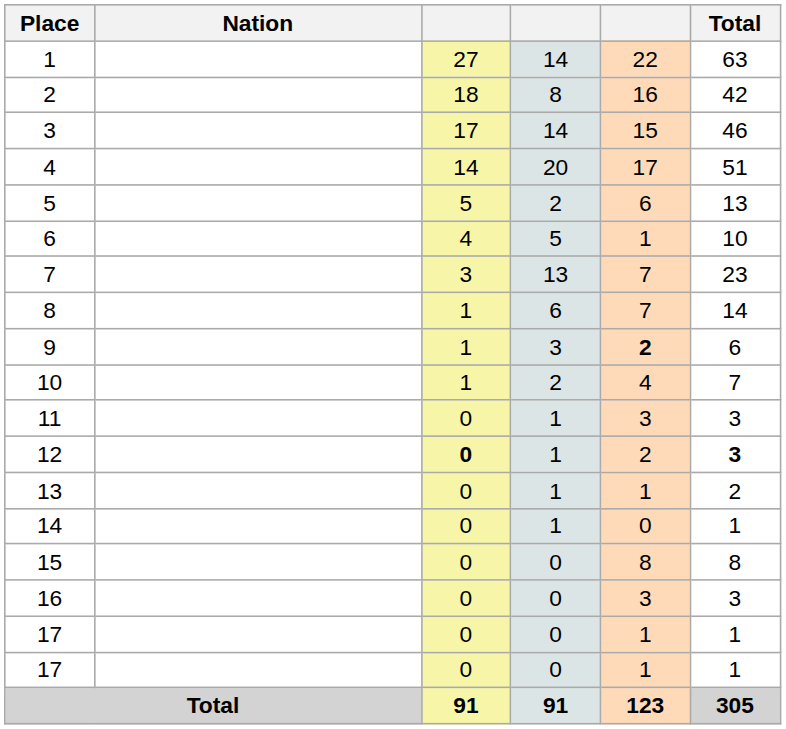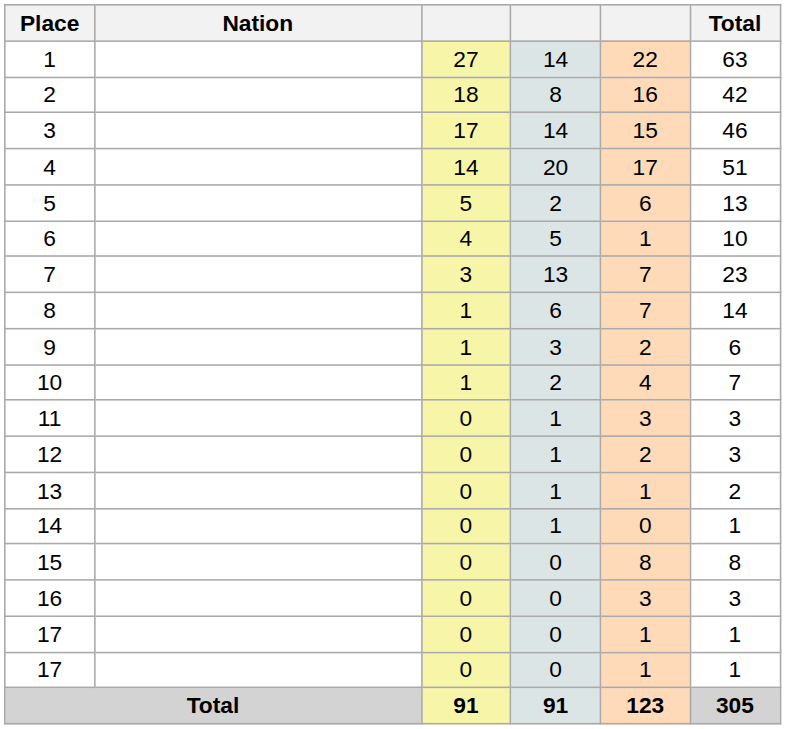(645, 347) bold -> (645, 347) normal
(466, 454) bold -> (466, 454) normal
(735, 454) bold -> (735, 454) normal
